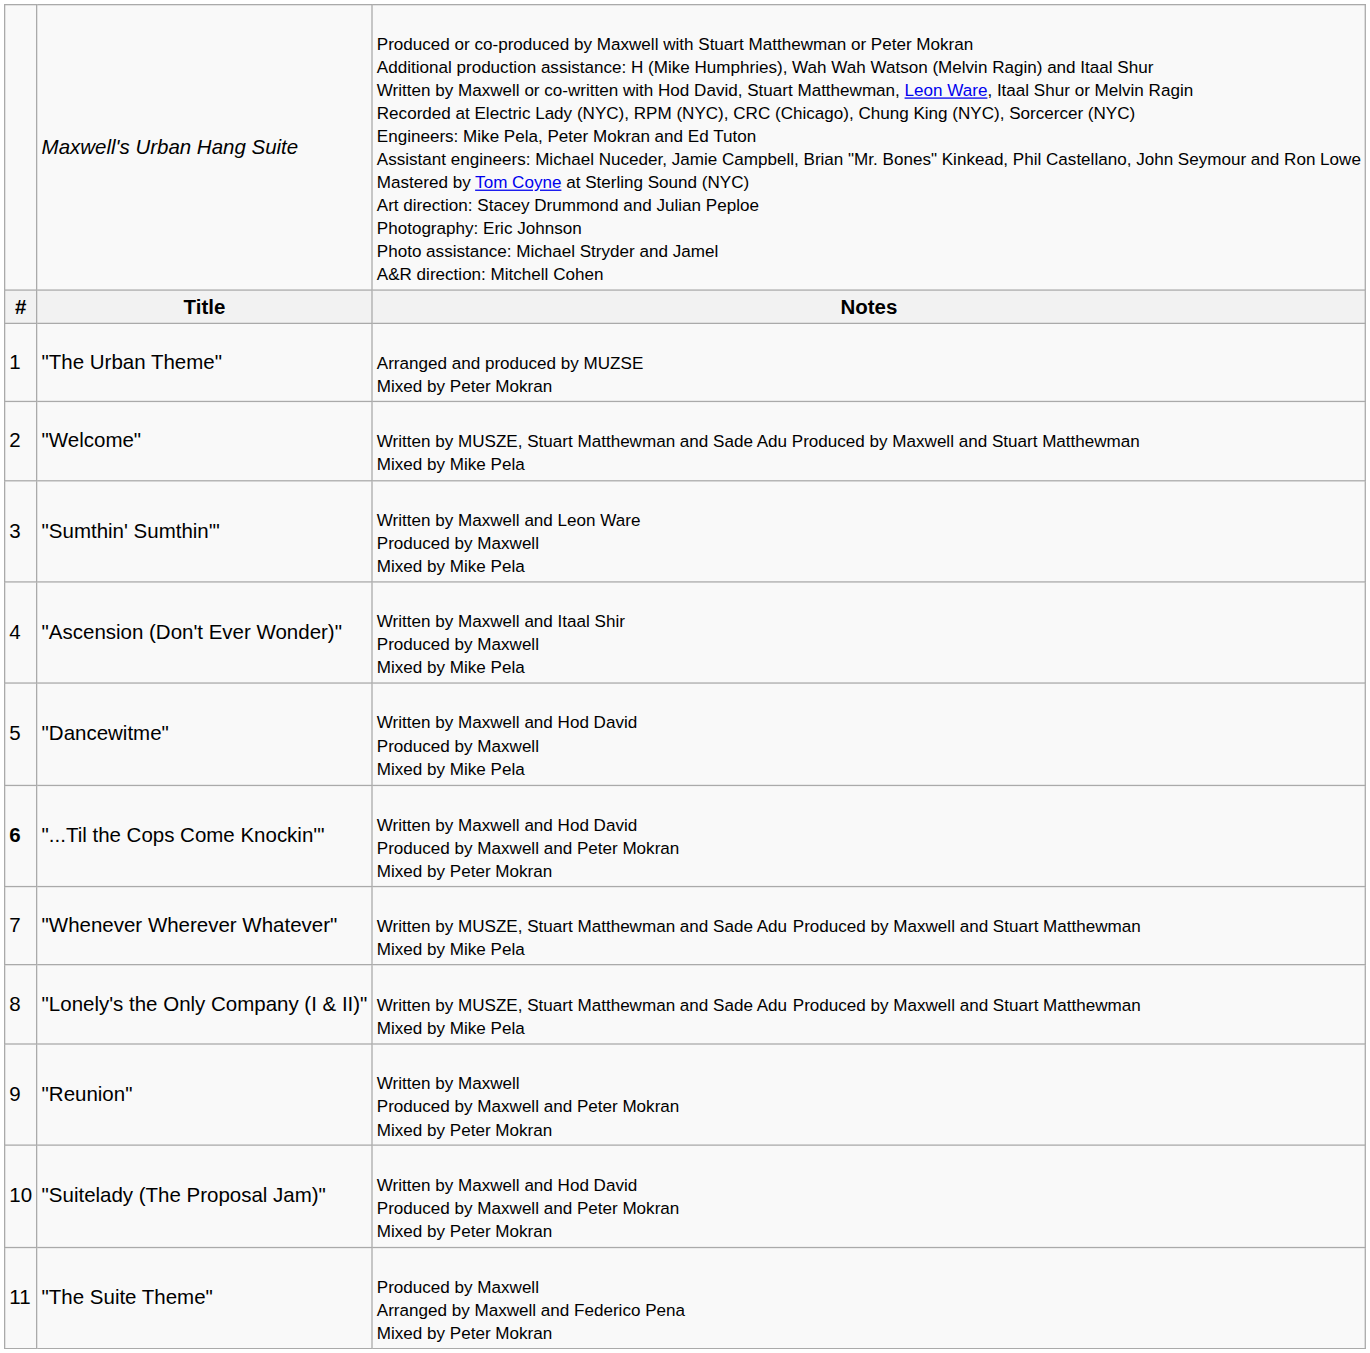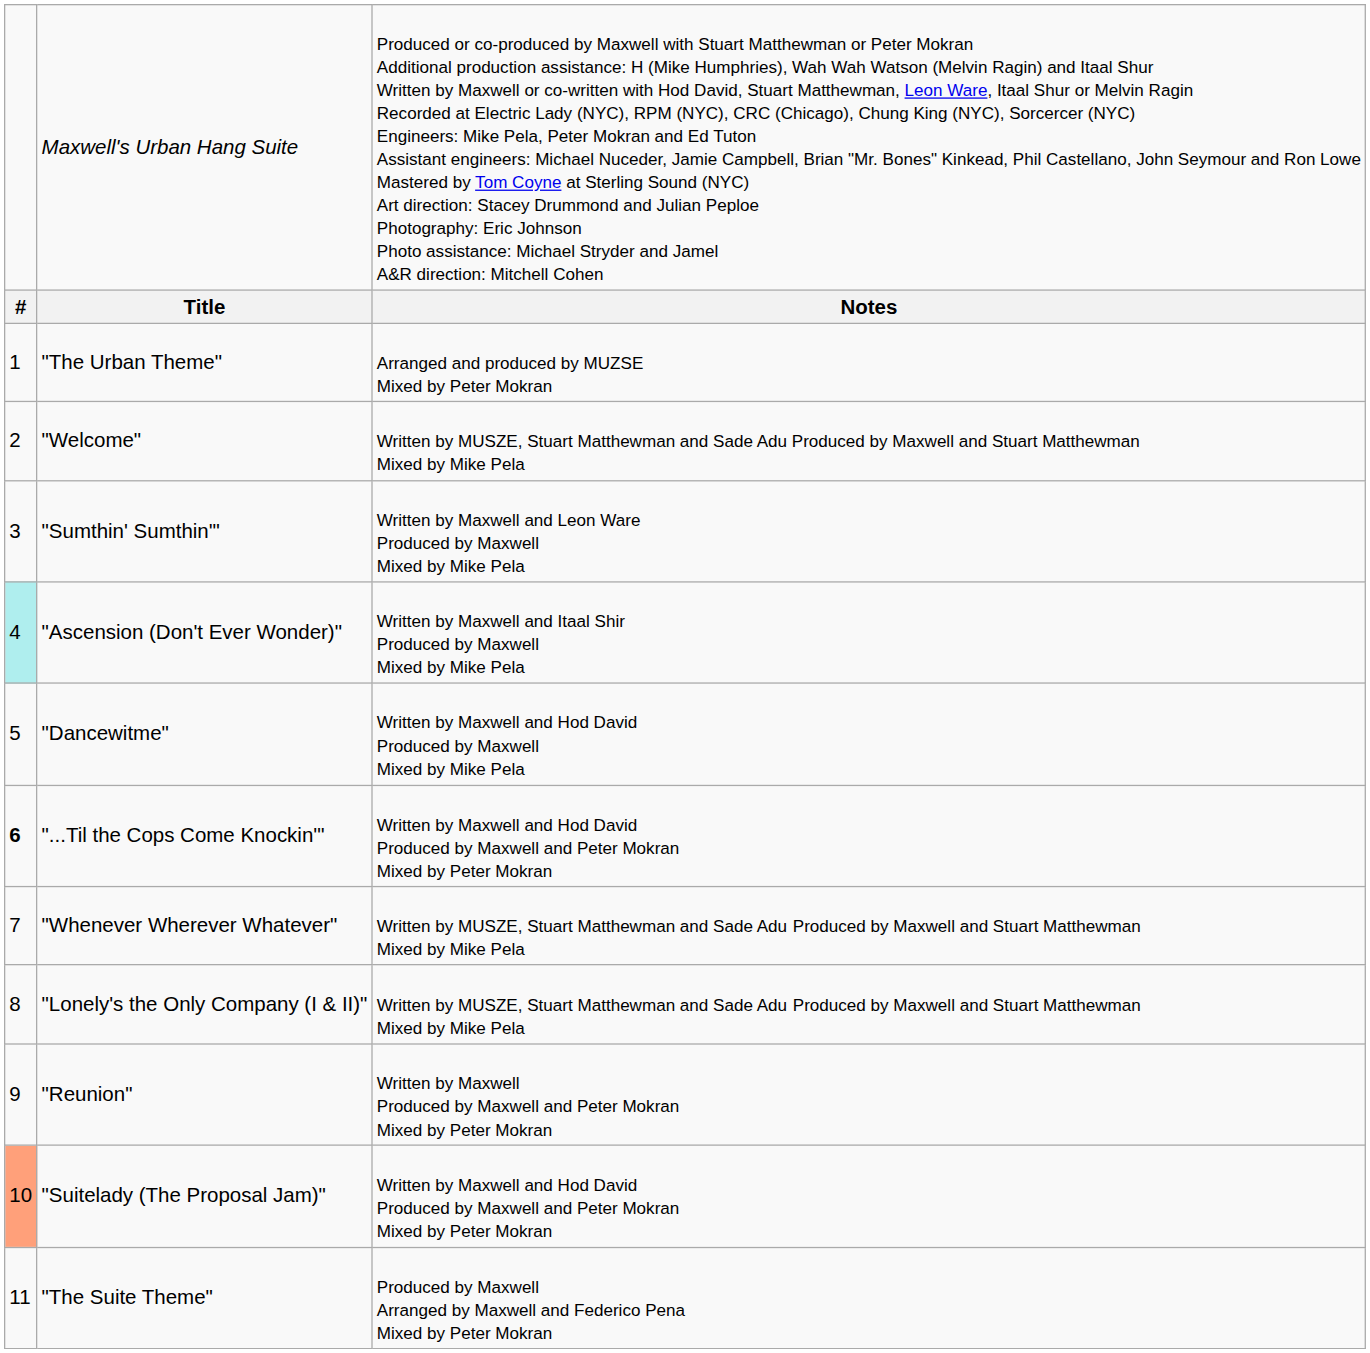(15, 632) no background -> (15, 632) paleturquoise background
(21, 1195) no background -> (21, 1195) lightsalmon background
